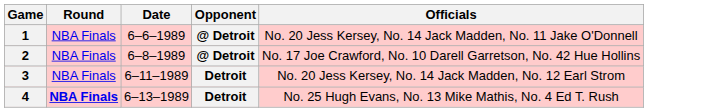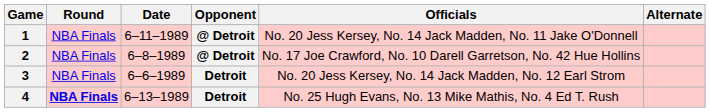+ column: (674, 14)
(156, 35) 6–6–1989 -> (156, 35) 6–11–1989
(156, 76) 6–11–1989 -> (156, 76) 6–6–1989
